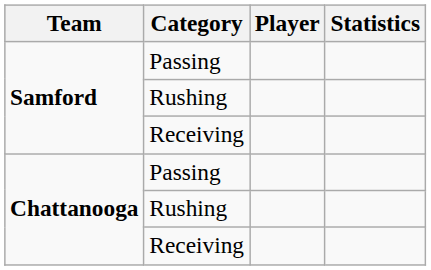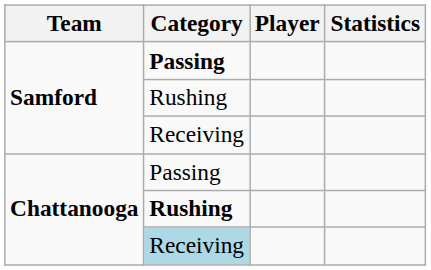(185, 60) normal -> (187, 60) bold
(188, 208) normal -> (191, 208) bold
(197, 245) no background -> (197, 245) lightblue background
